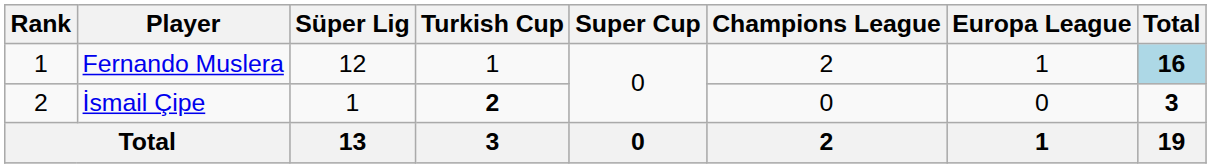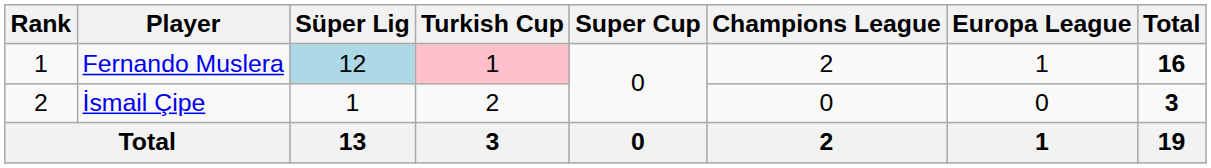(352, 63) no background -> (352, 63) lightblue background
(492, 63) no background -> (492, 63) pink background
(1172, 63) lightblue background -> (1172, 63) no background
(492, 102) bold -> (492, 102) normal
